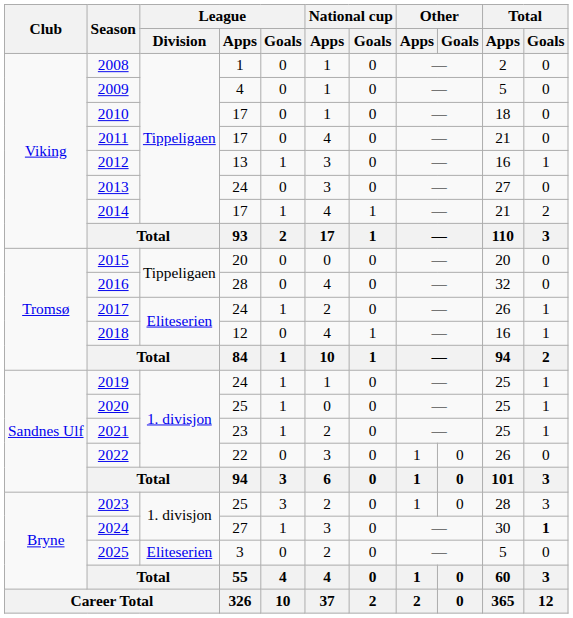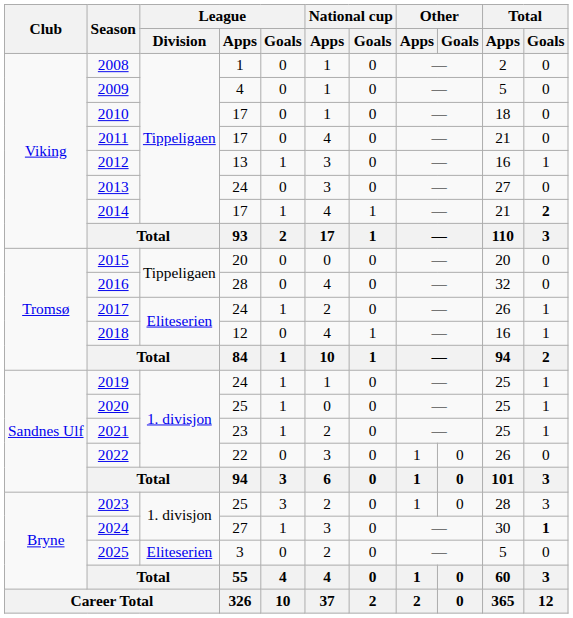(546, 211) normal -> (546, 211) bold
